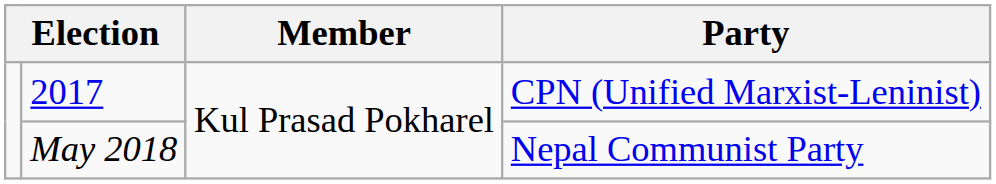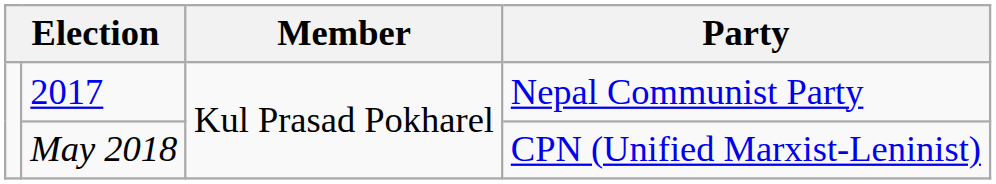(746, 91) CPN (Unified Marxist-Leninist) -> (687, 91) Nepal Communist Party
(687, 149) Nepal Communist Party -> (746, 149) CPN (Unified Marxist-Leninist)
